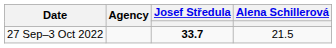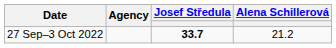(283, 34) 21.5 -> (283, 34) 21.2
